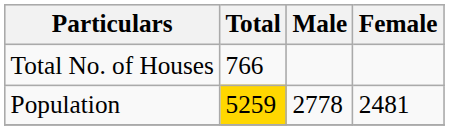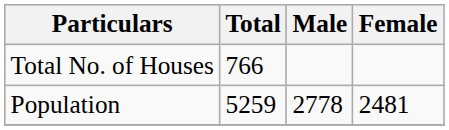(251, 104) gold background -> (251, 104) no background
